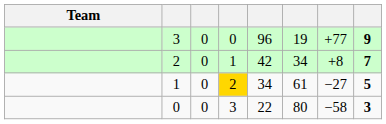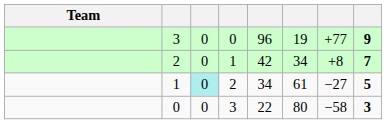(205, 84) no background -> (205, 84) paleturquoise background
(233, 84) gold background -> (233, 84) no background
